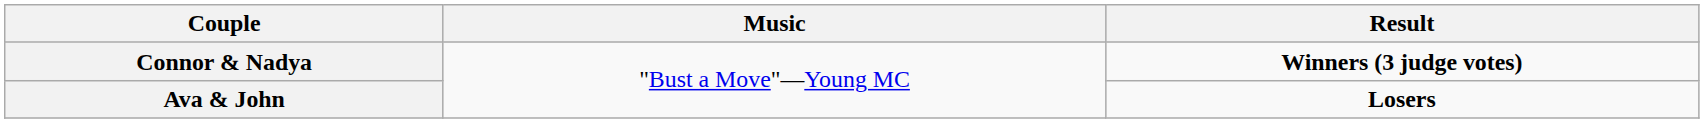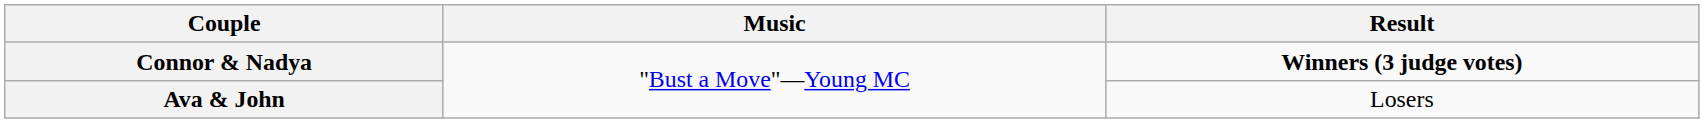(1402, 99) bold -> (1402, 99) normal
